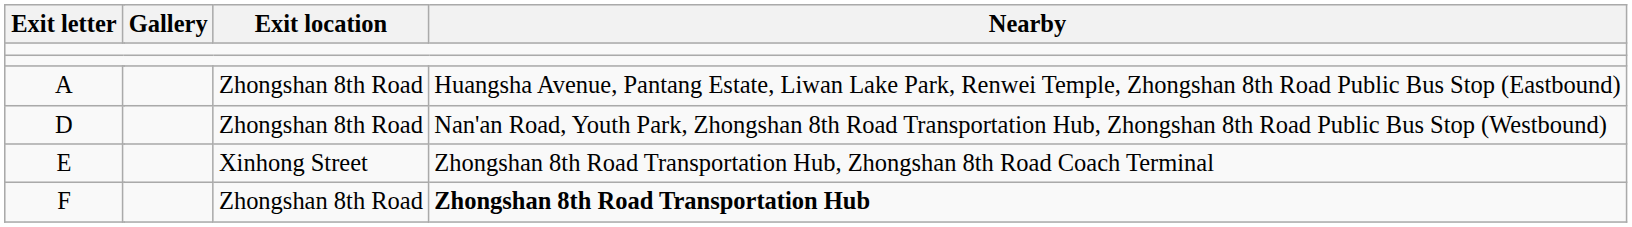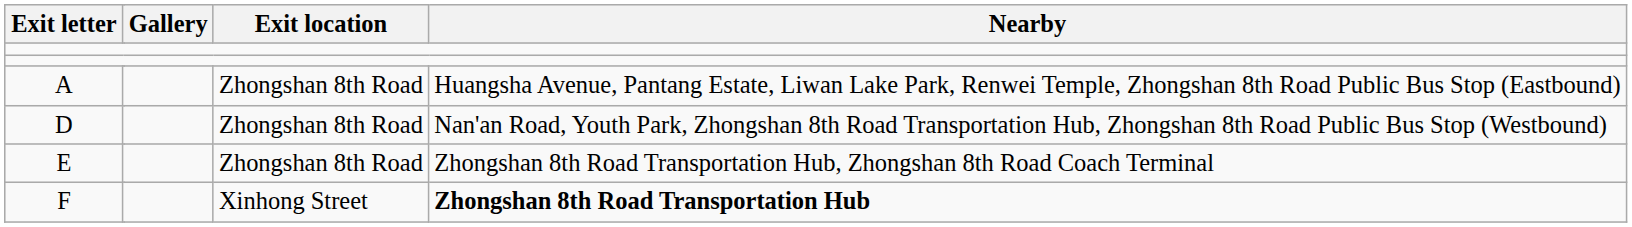(293, 162) Xinhong Street -> (321, 162) Zhongshan 8th Road
(321, 201) Zhongshan 8th Road -> (293, 201) Xinhong Street
